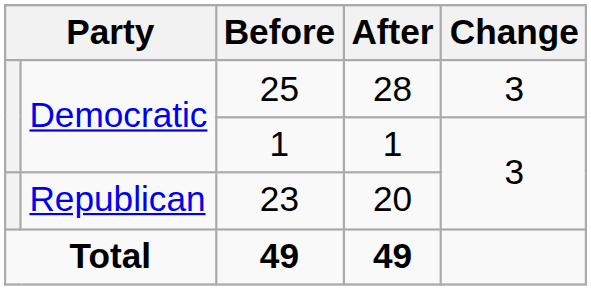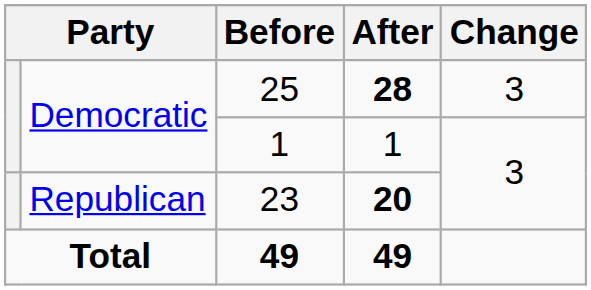(392, 88) normal -> (392, 88) bold
(392, 199) normal -> (392, 199) bold
